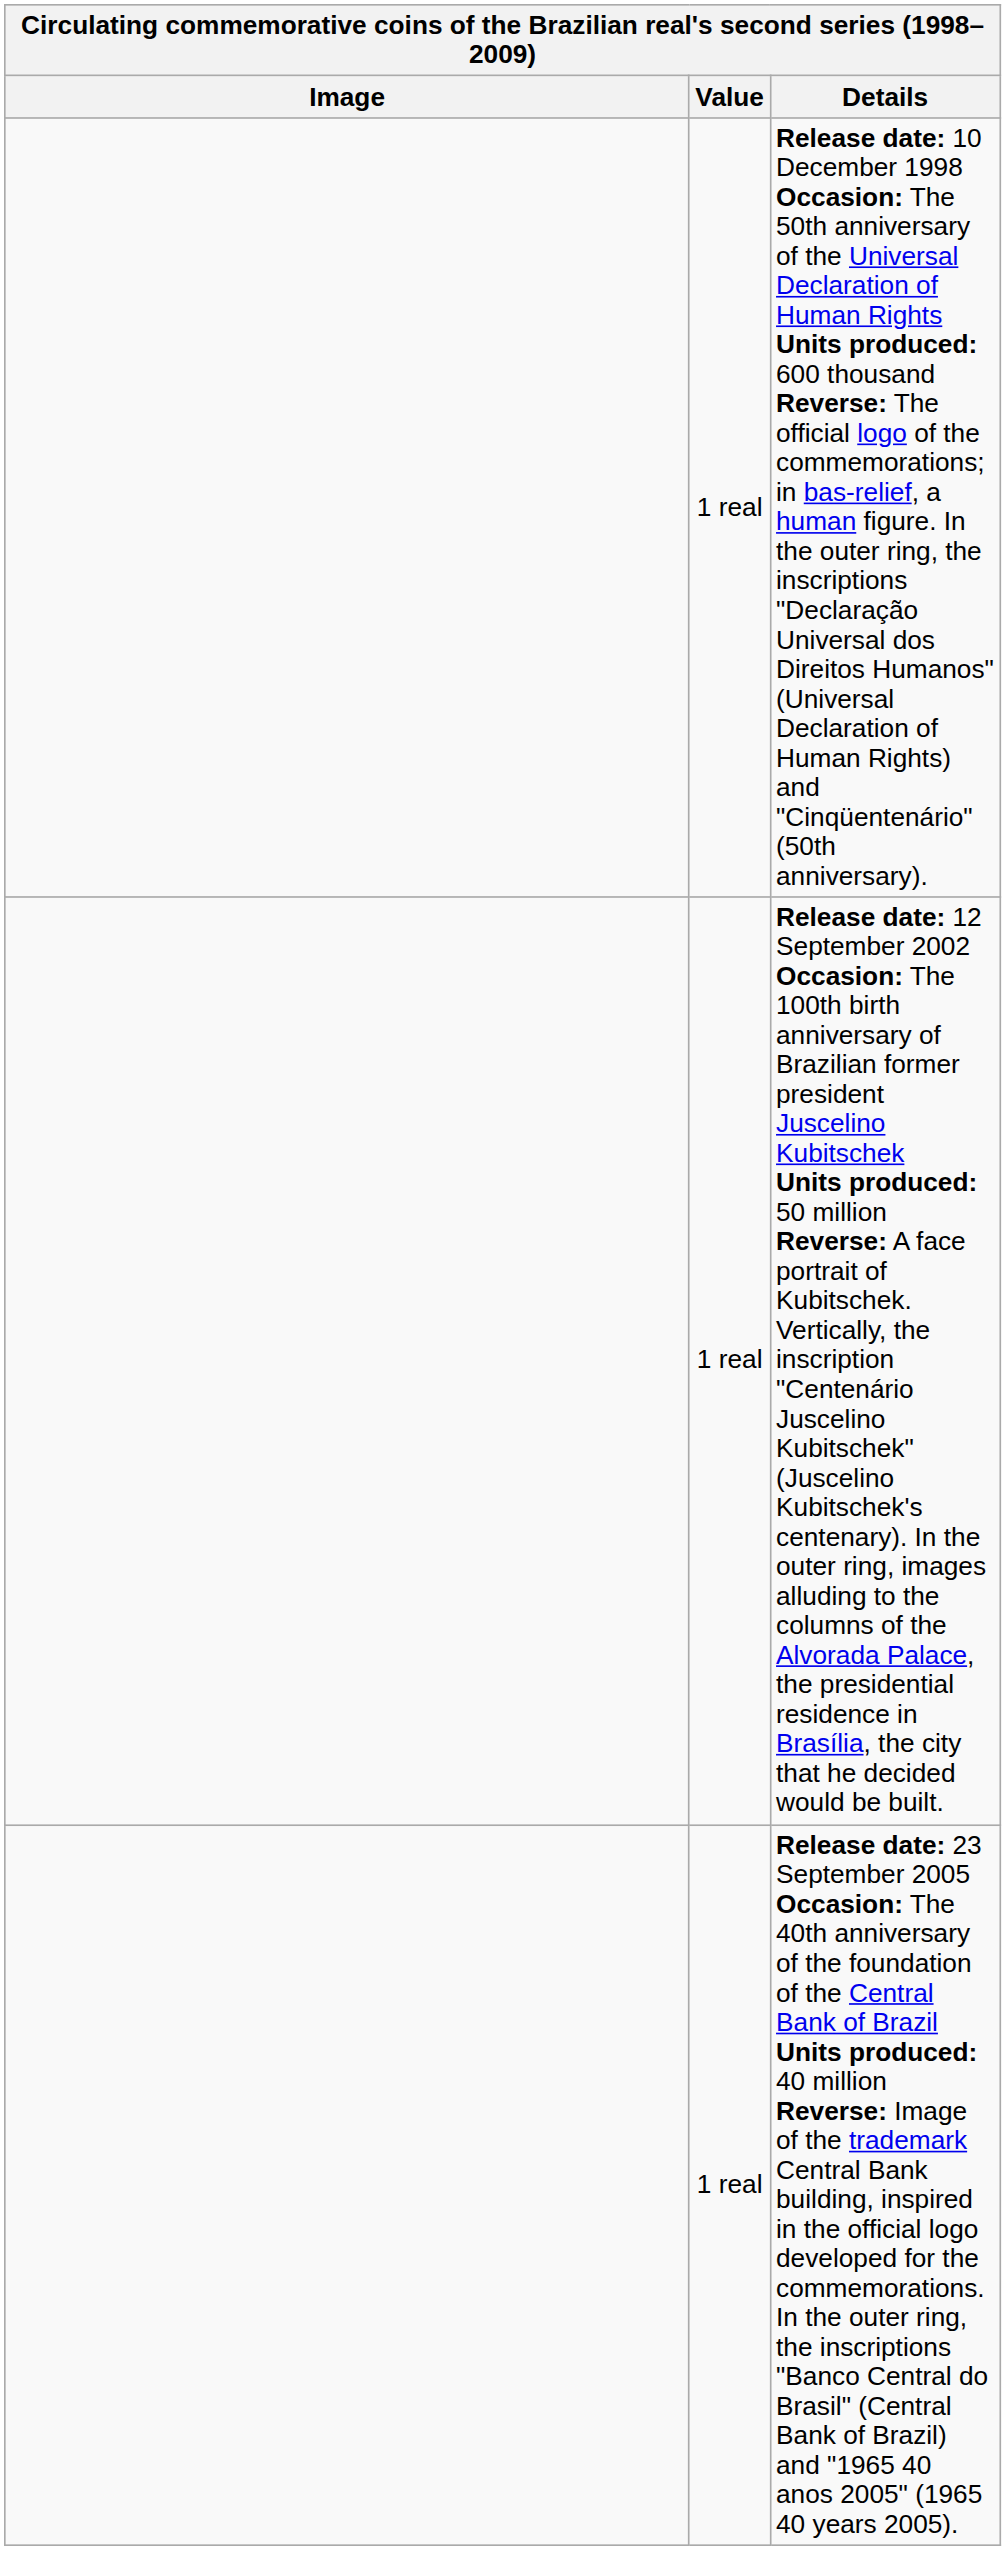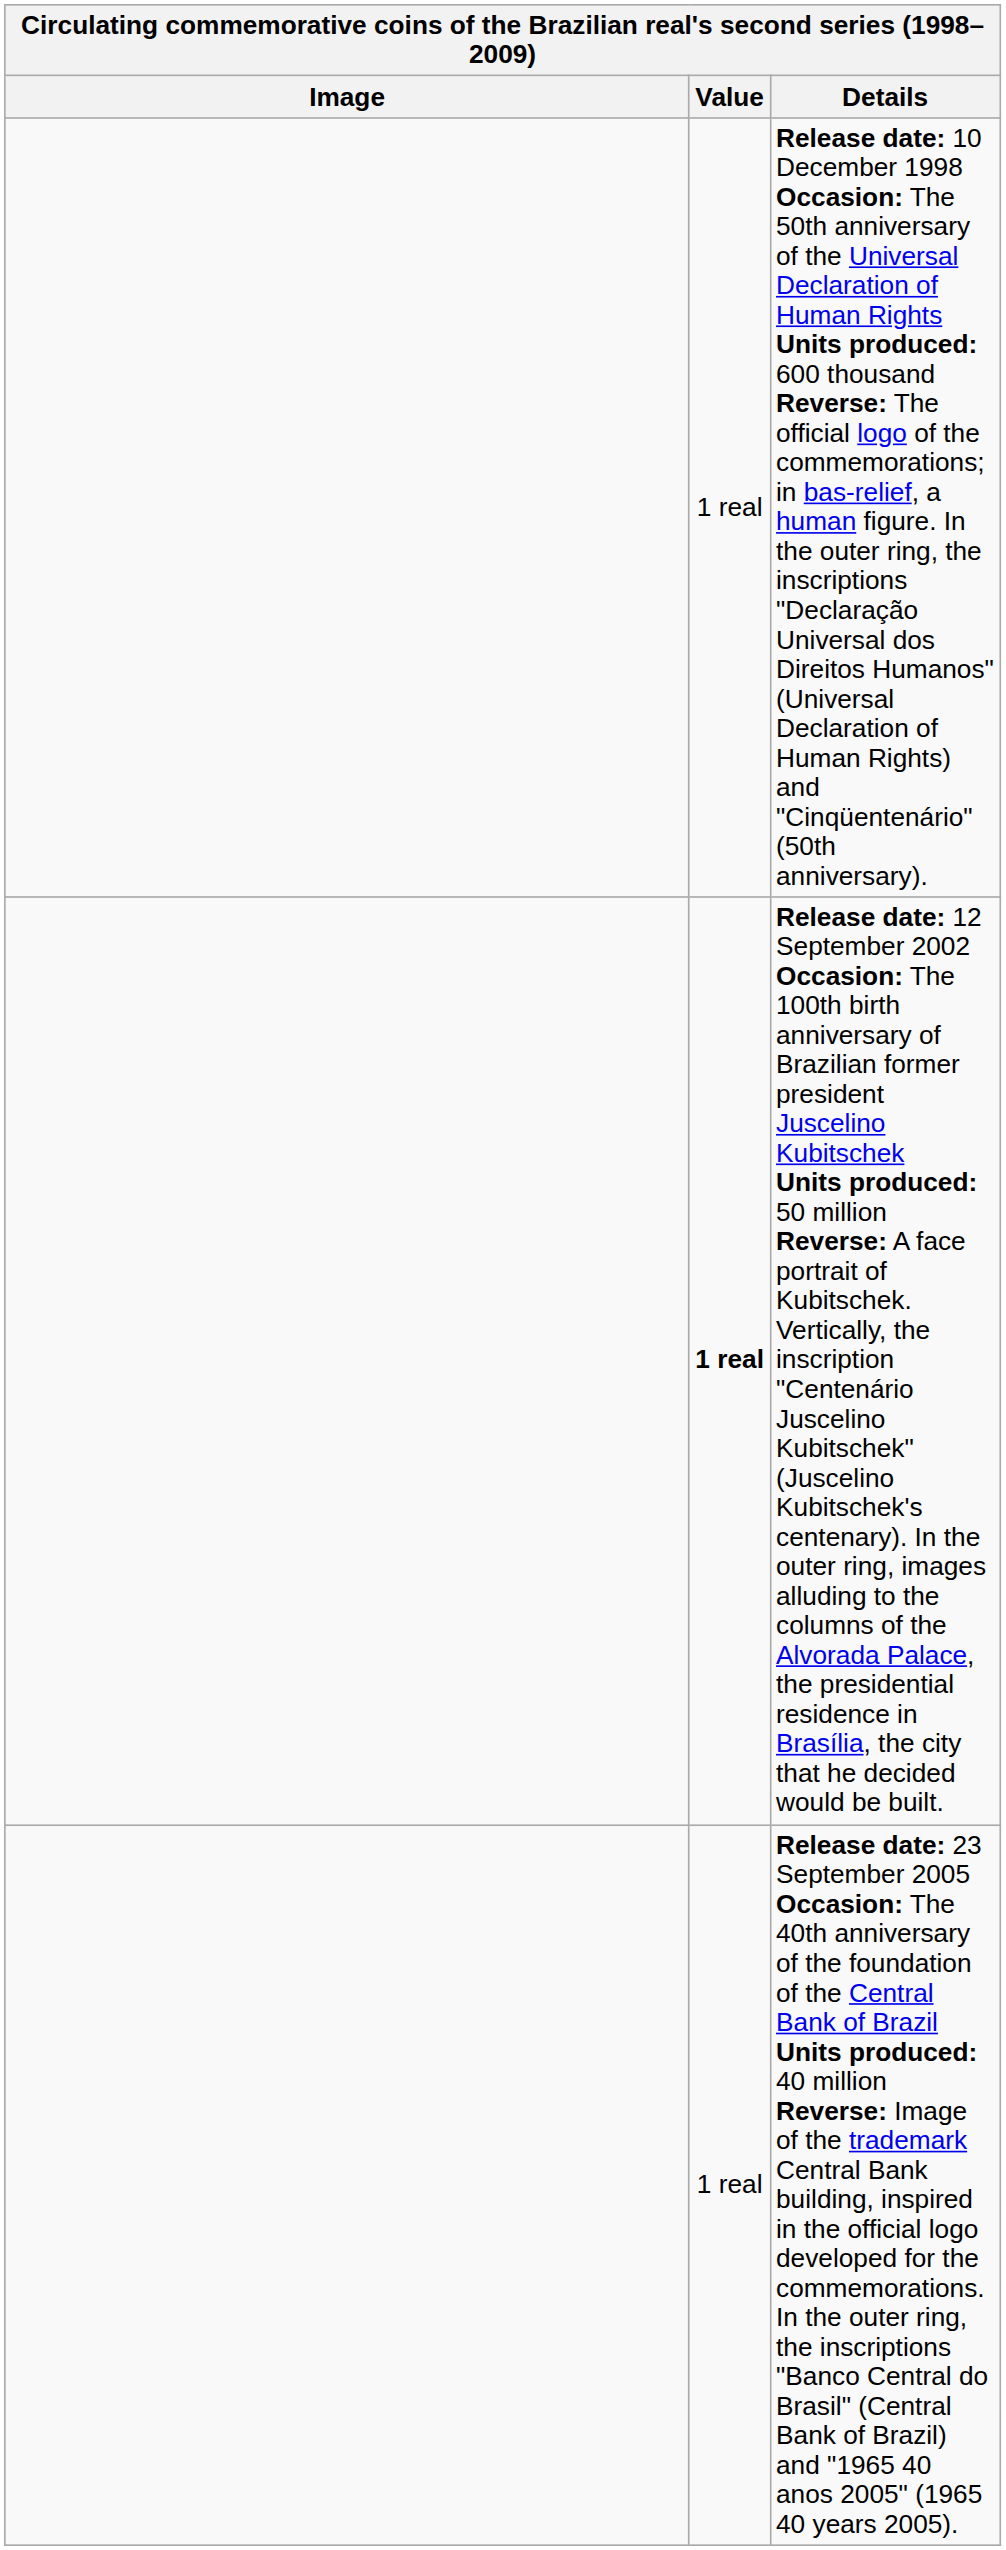(730, 1360) normal -> (730, 1360) bold
